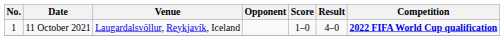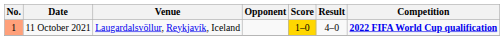(14, 27) no background -> (14, 27) lightsalmon background
(302, 27) no background -> (302, 27) gold background
